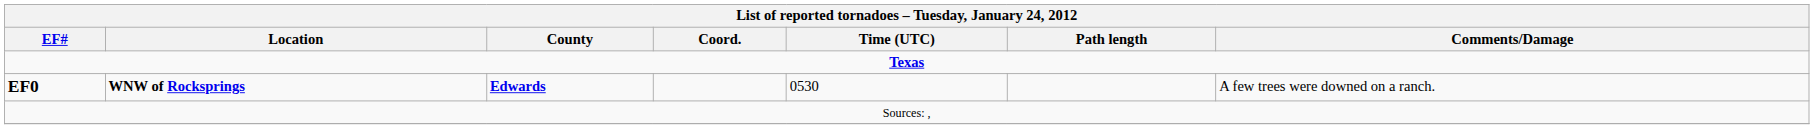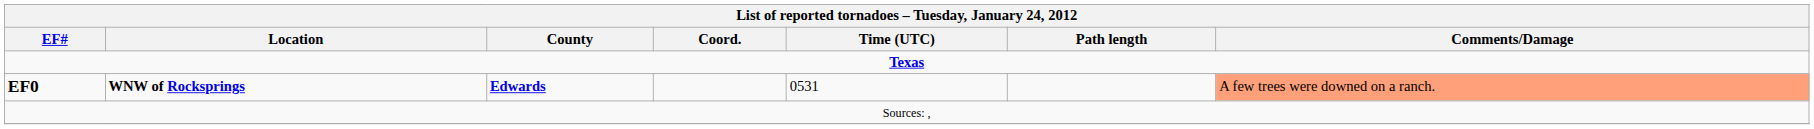(804, 87) 0530 -> (804, 87) 0531
(1327, 87) no background -> (1327, 87) lightsalmon background
